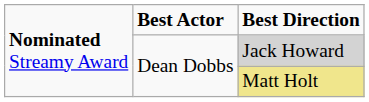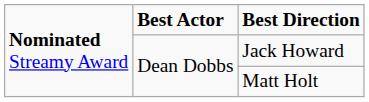(293, 50) lightgrey background -> (293, 50) no background
(280, 81) khaki background -> (280, 81) no background
